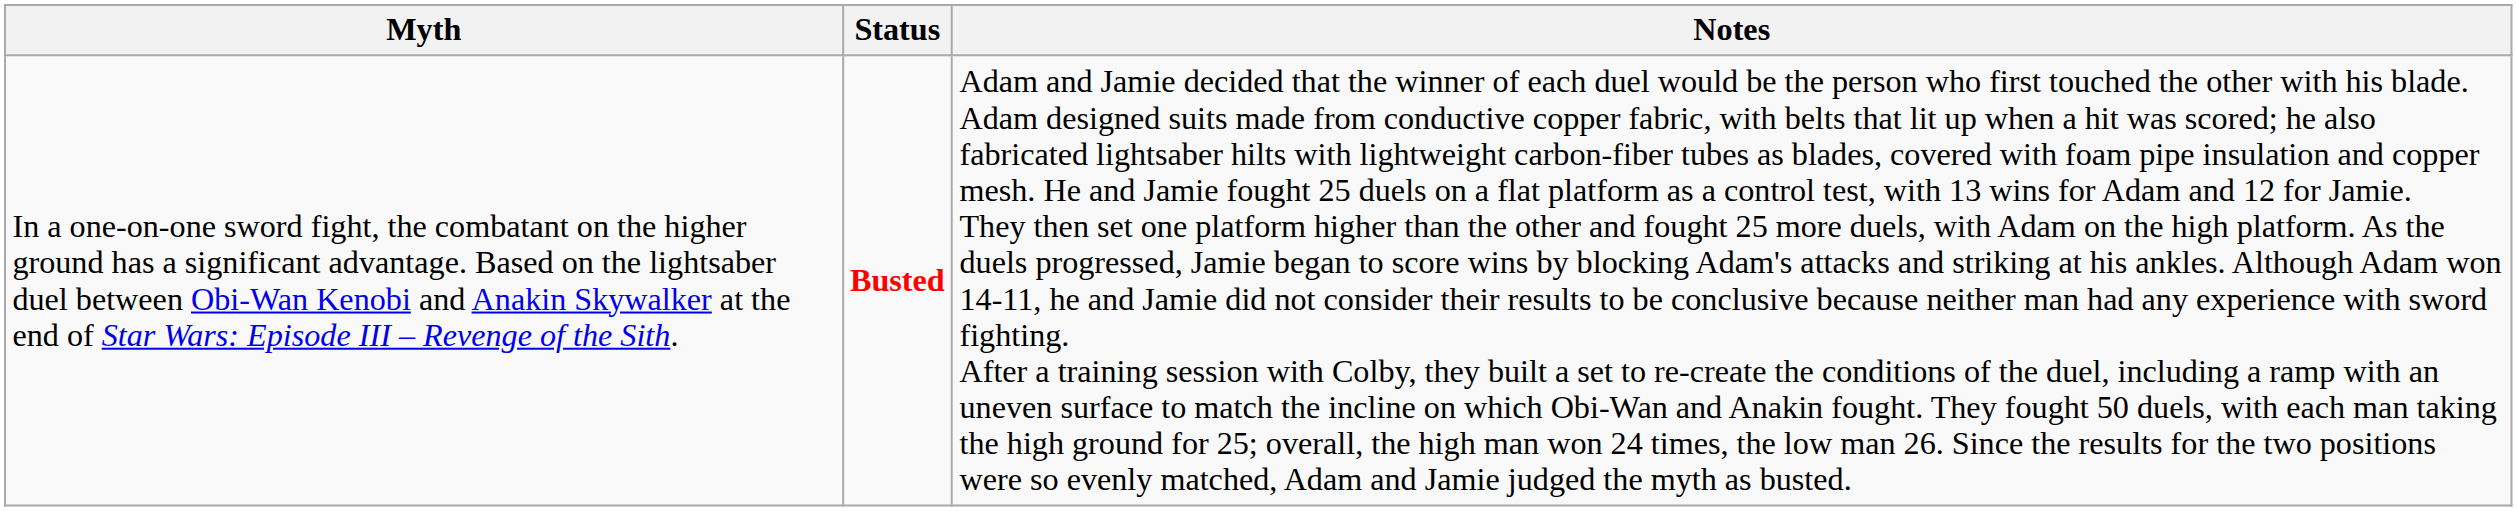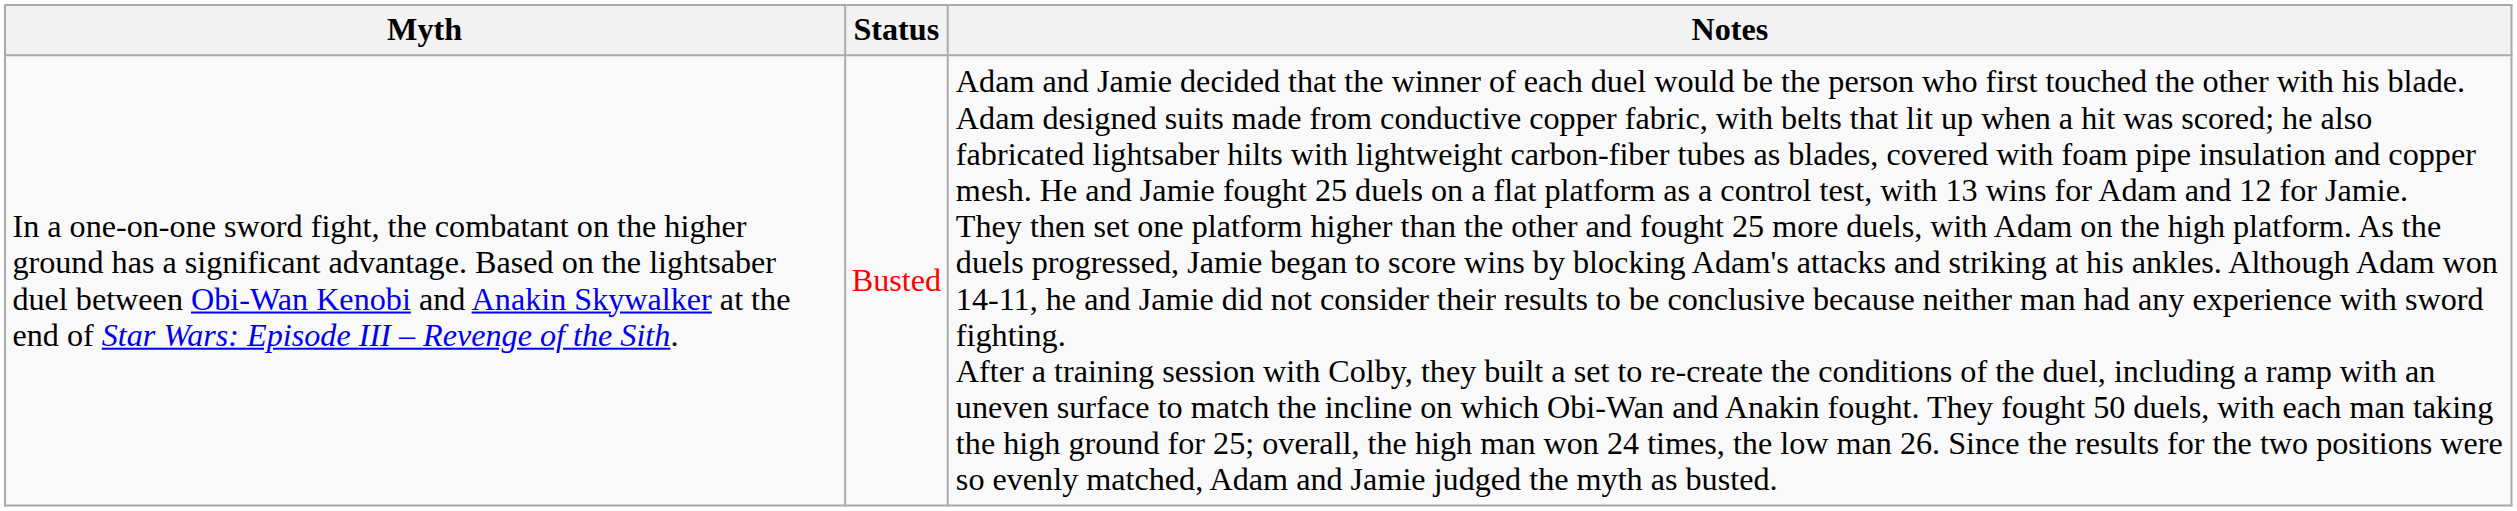(897, 279) bold -> (896, 279) normal
